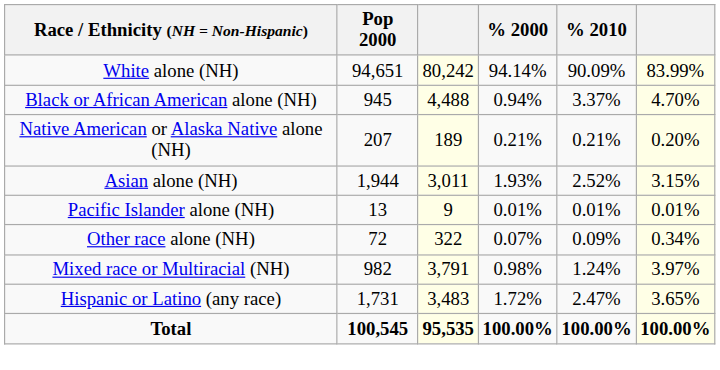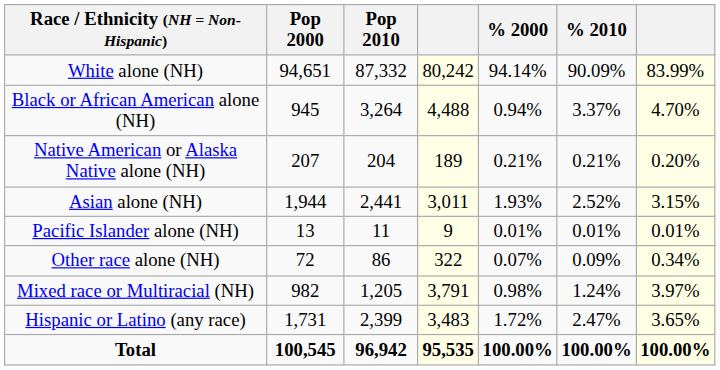+ column: (381, 29)
